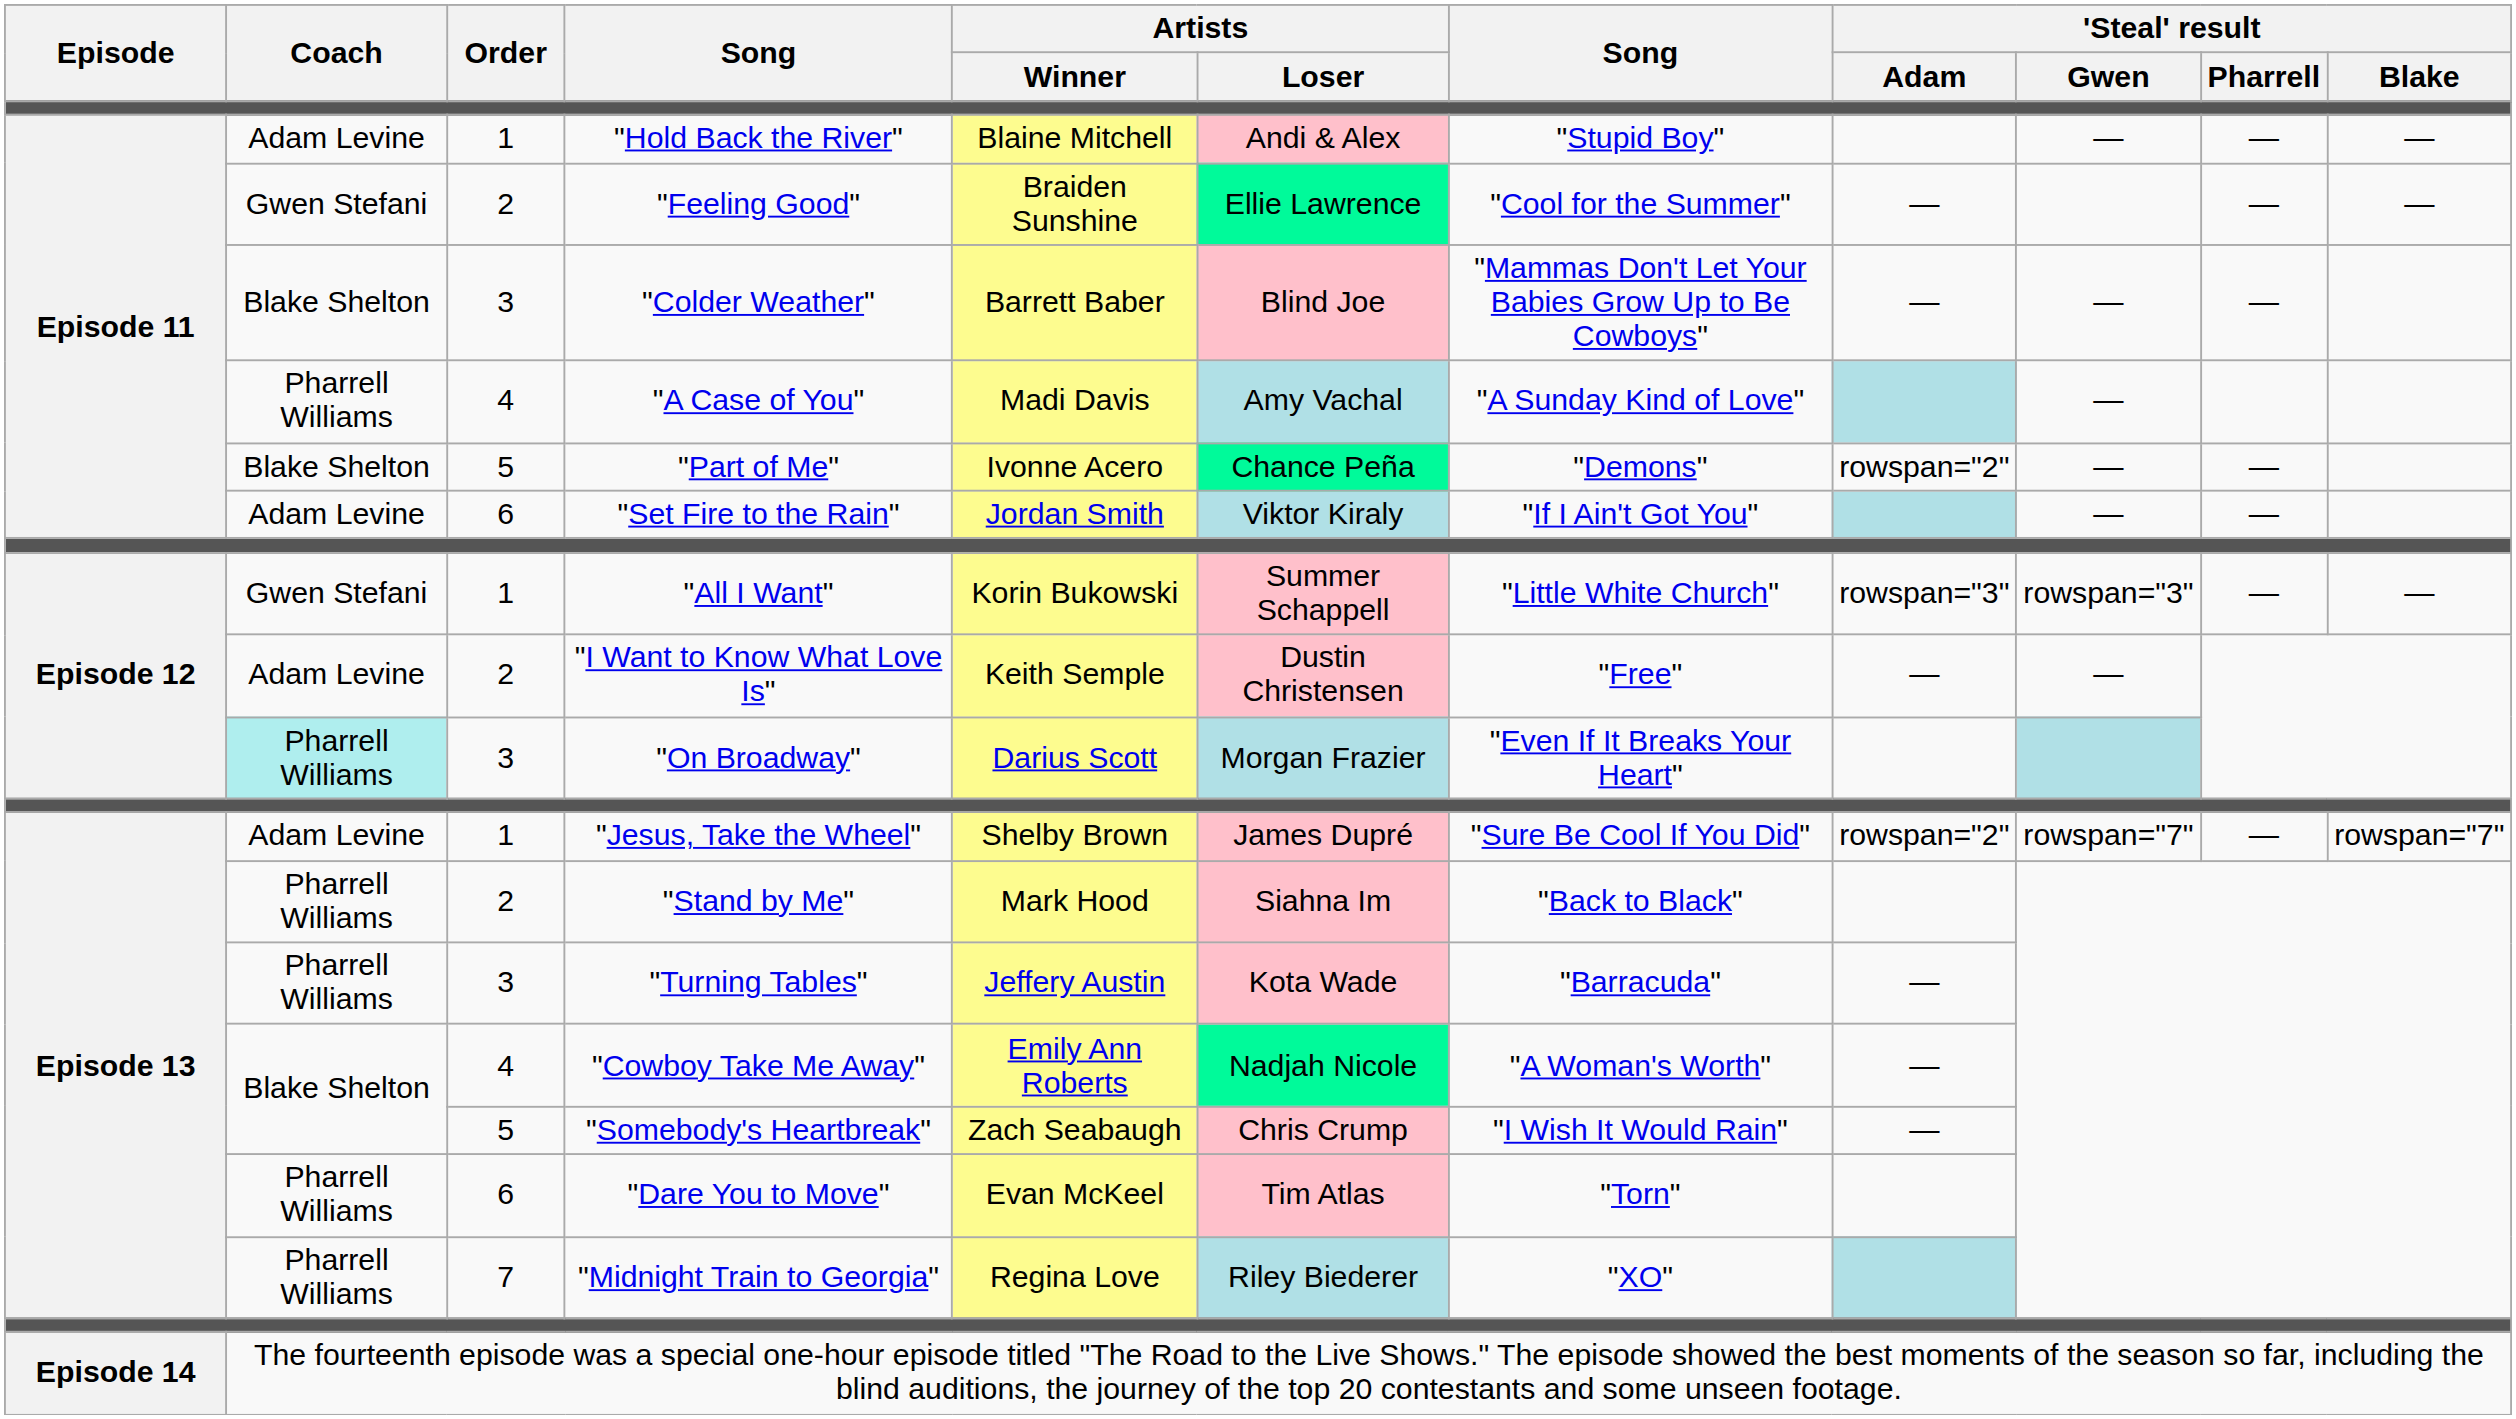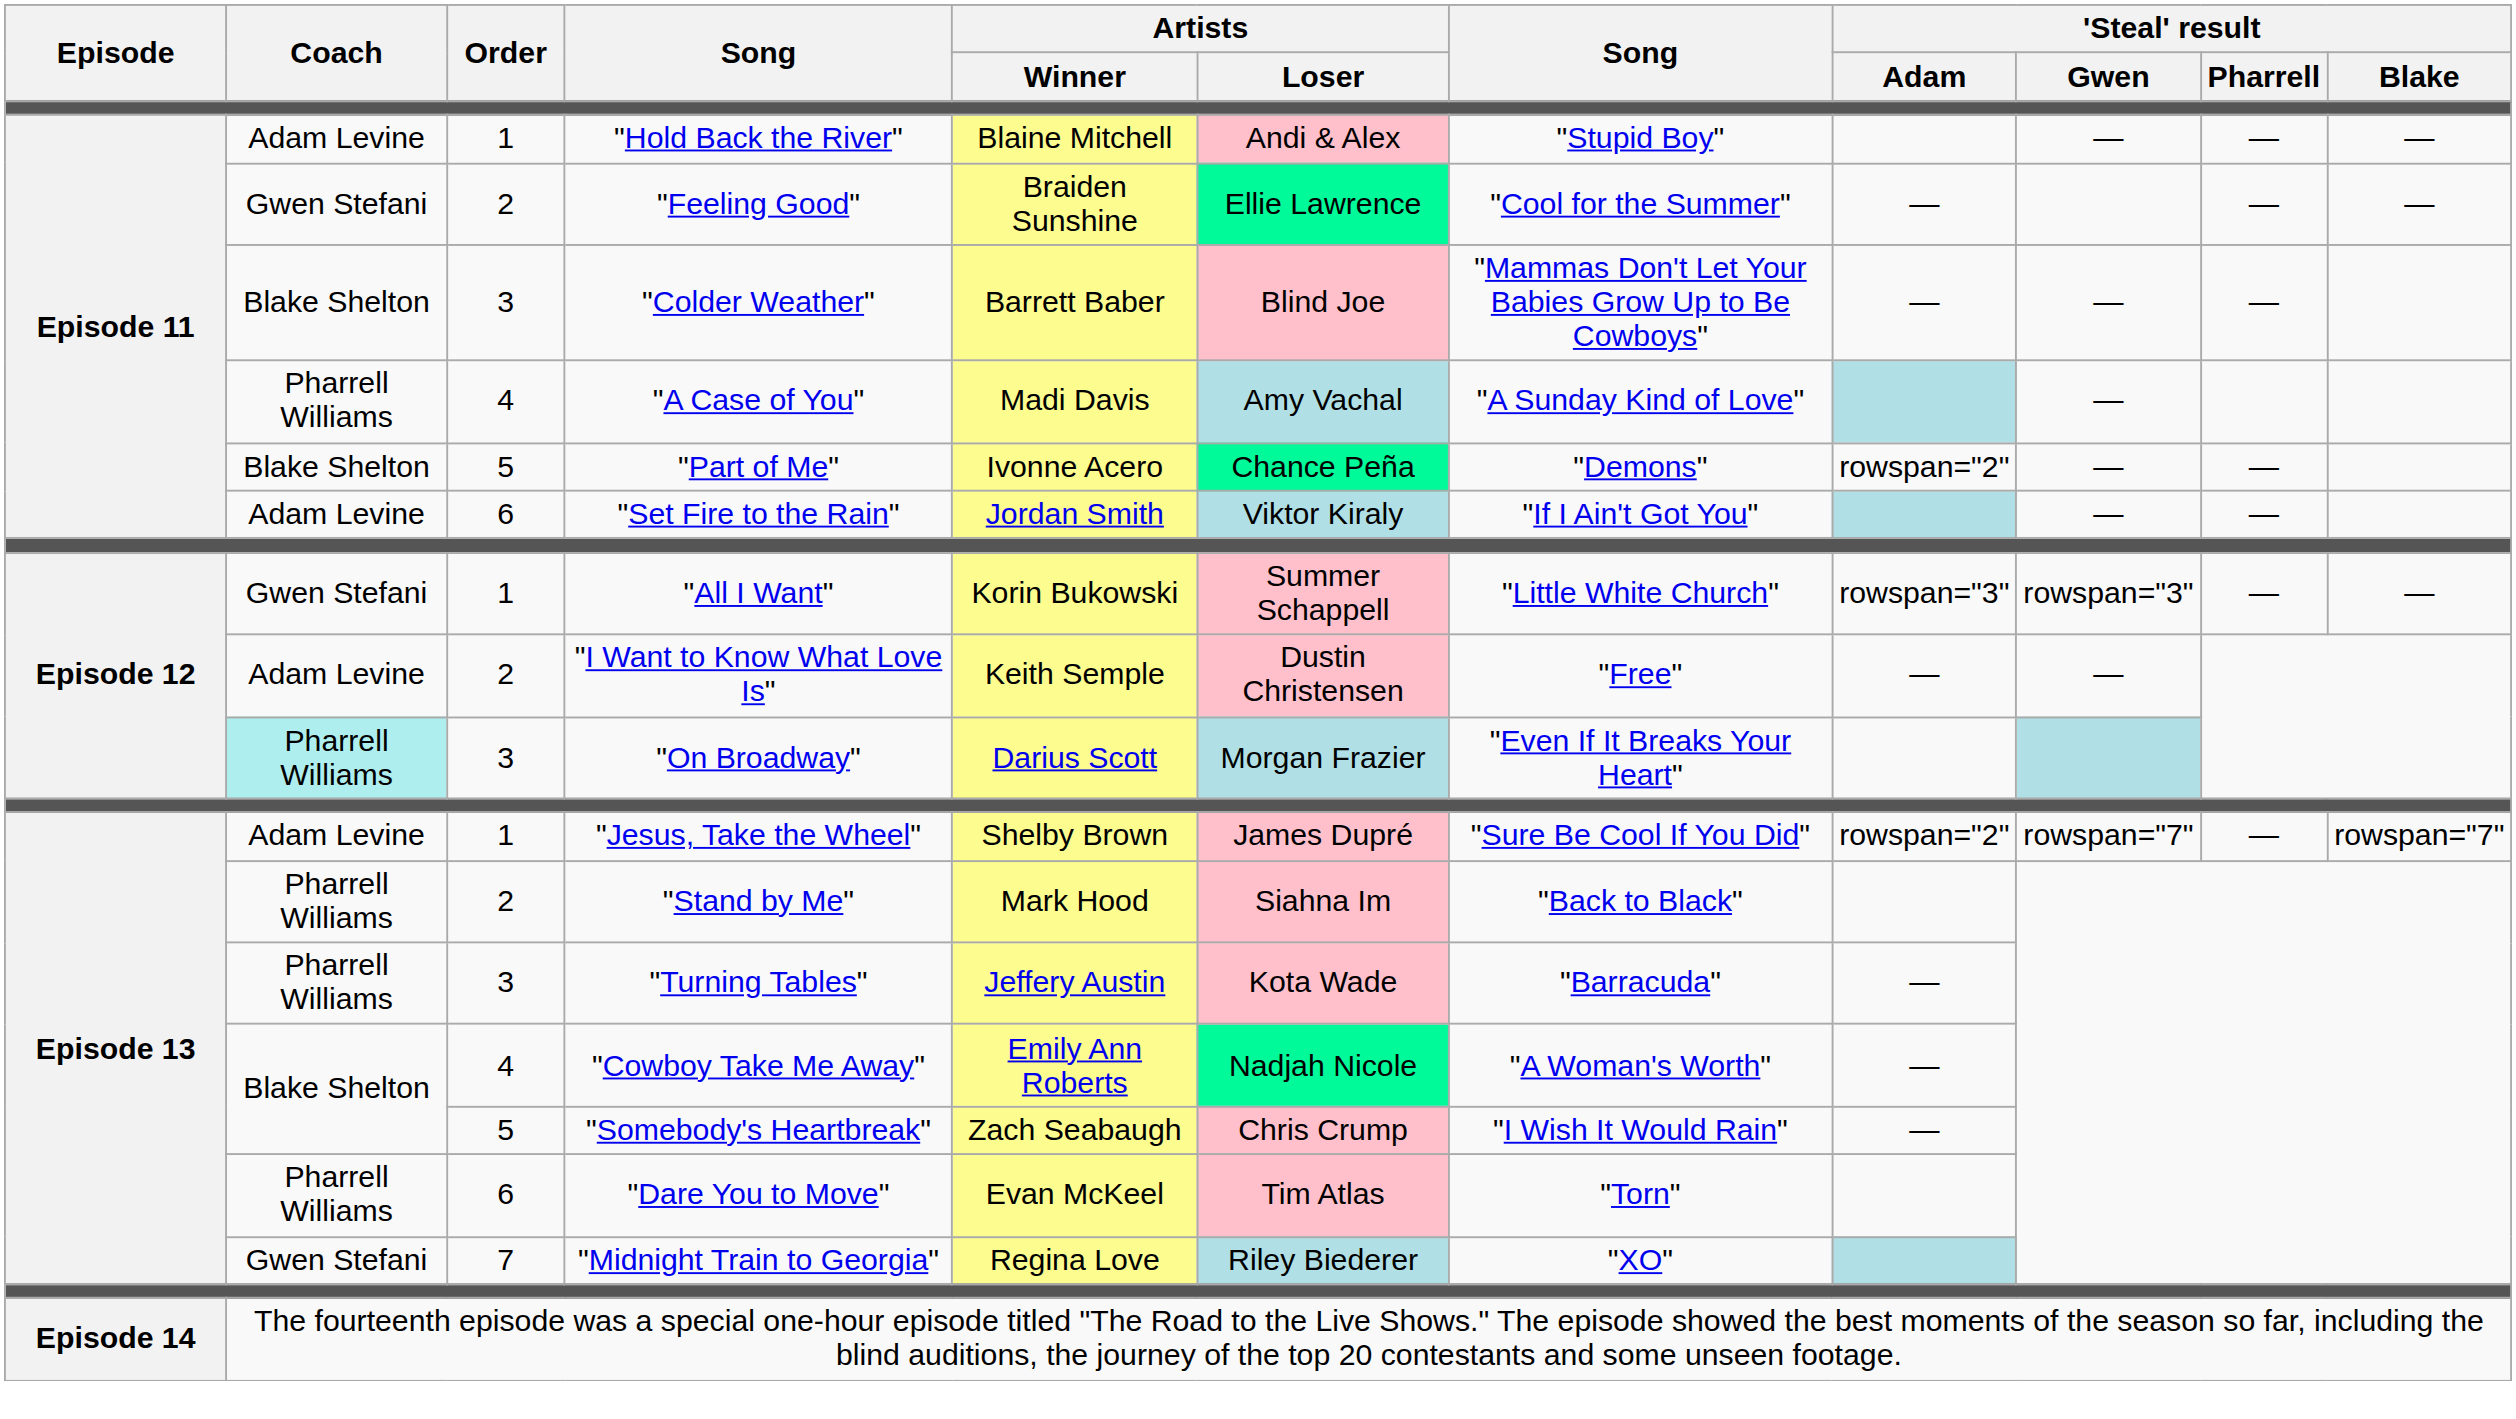(337, 1276) Pharrell Williams -> (337, 1259) Gwen Stefani
